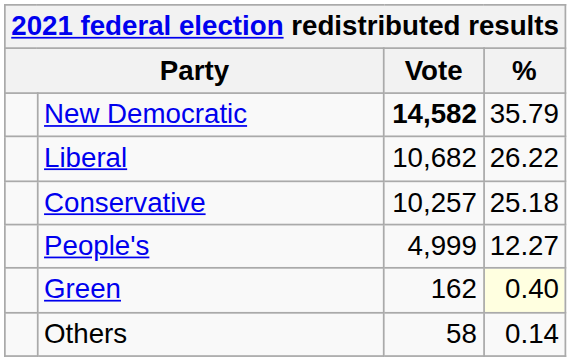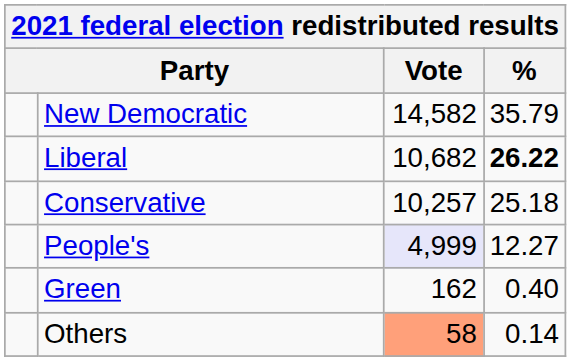(435, 114) bold -> (435, 114) normal
(524, 158) normal -> (524, 158) bold
(442, 245) no background -> (442, 245) lavender background
(532, 289) lightyellow background -> (532, 289) no background
(461, 333) no background -> (461, 333) lightsalmon background
